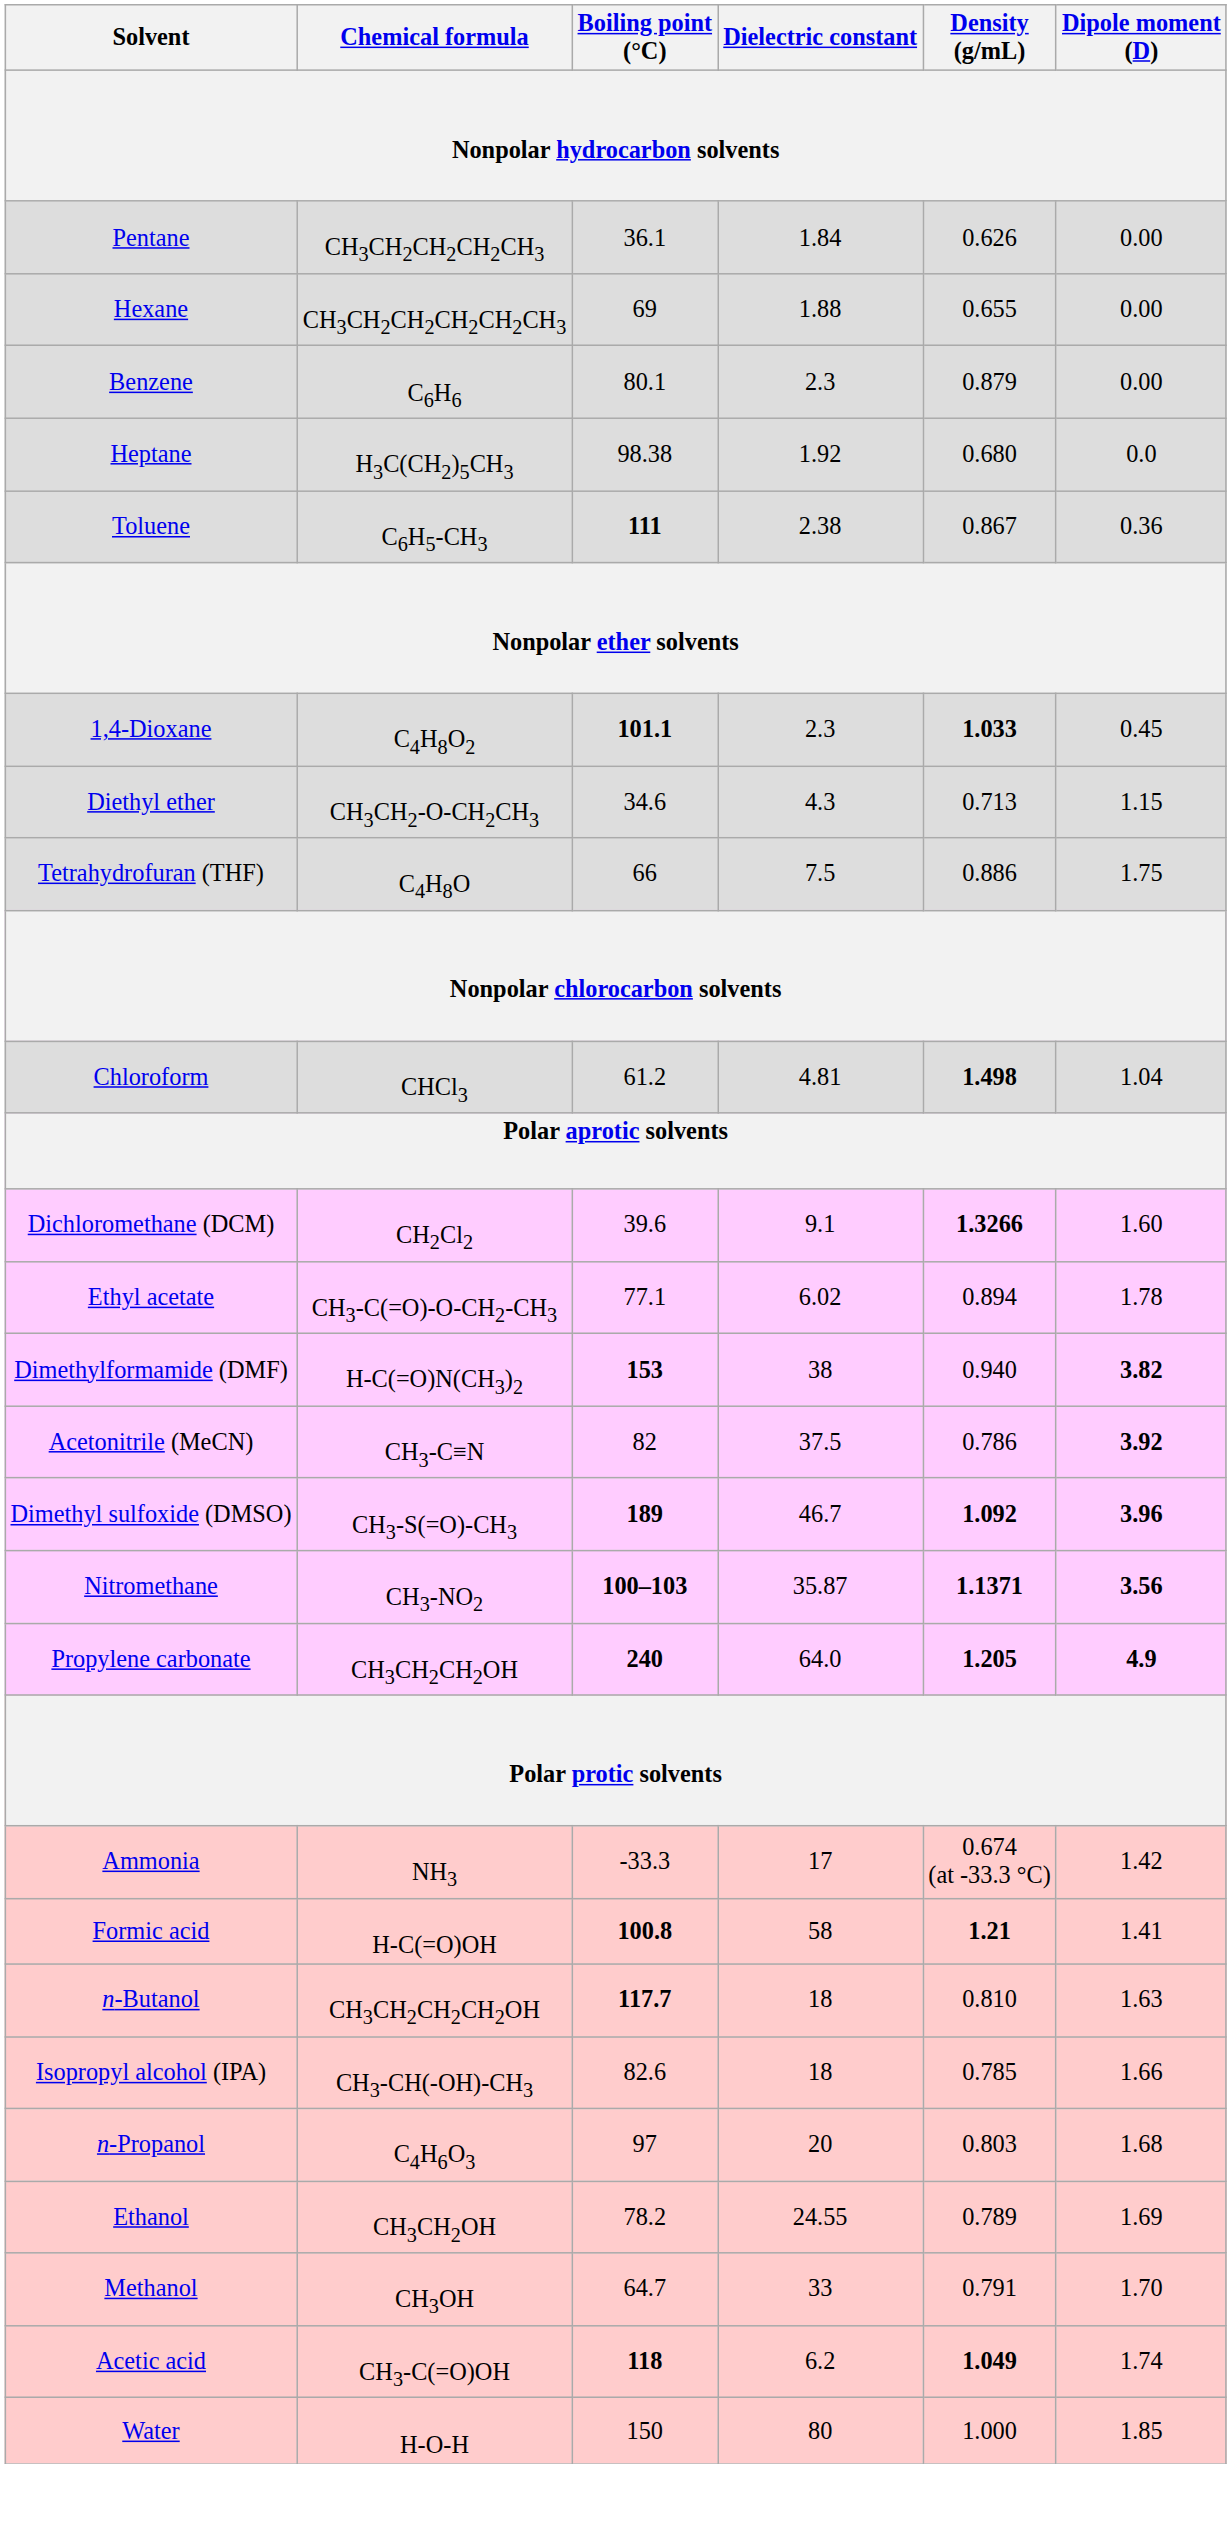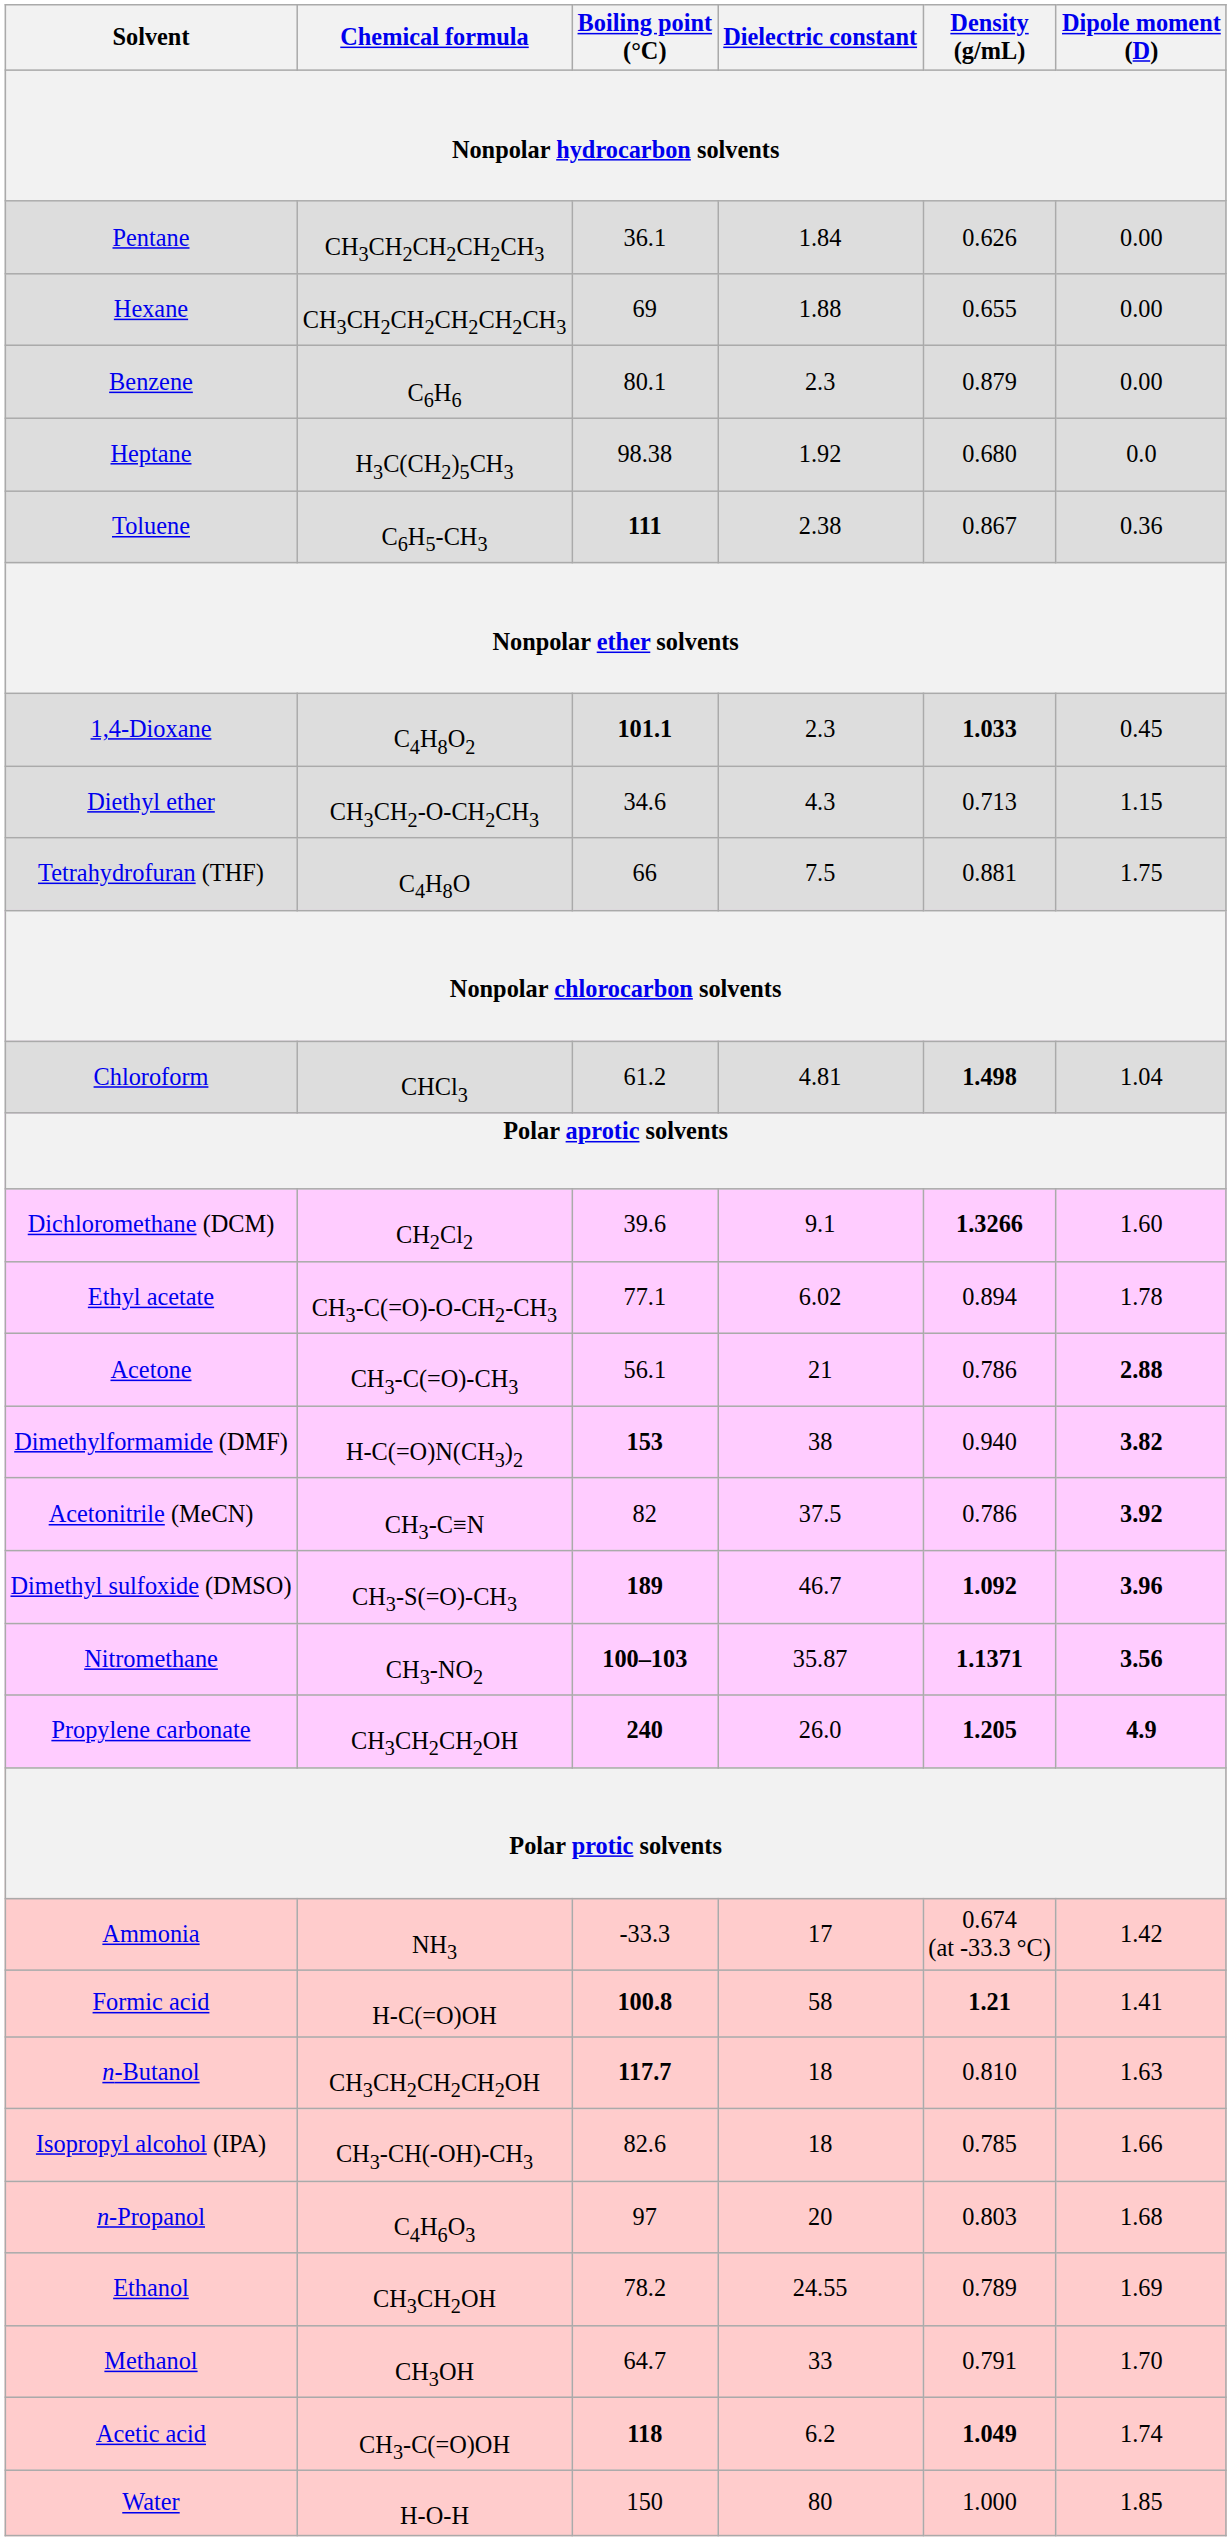(990, 873) 0.886 -> (990, 873) 0.881
+ row: (151, 1369)
(820, 1658) 64.0 -> (820, 1731) 26.0
